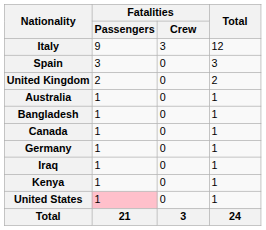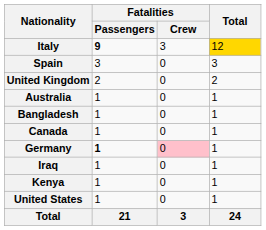(98, 47) normal -> (98, 47) bold
(217, 47) no background -> (217, 47) gold background
(98, 149) normal -> (98, 149) bold
(163, 149) no background -> (163, 149) pink background
(98, 200) pink background -> (98, 200) no background
